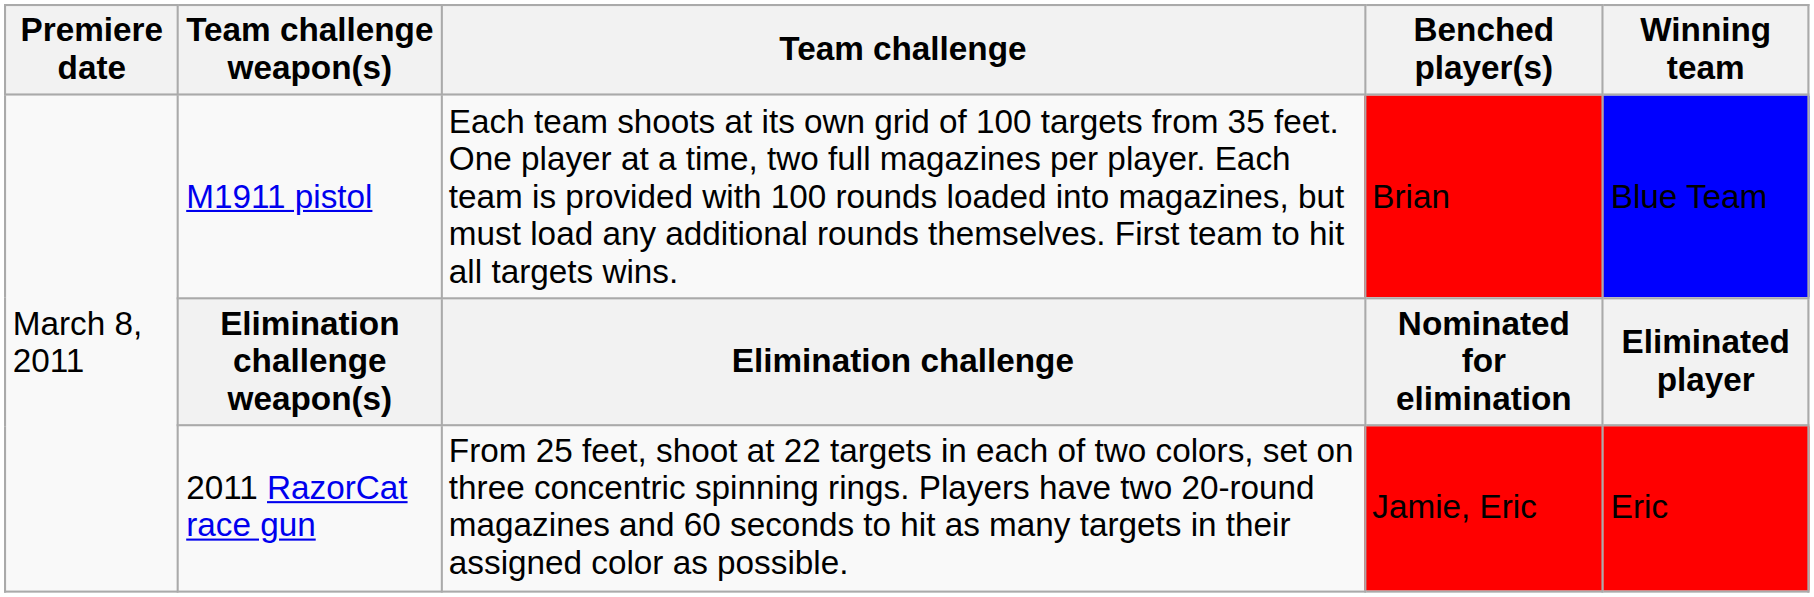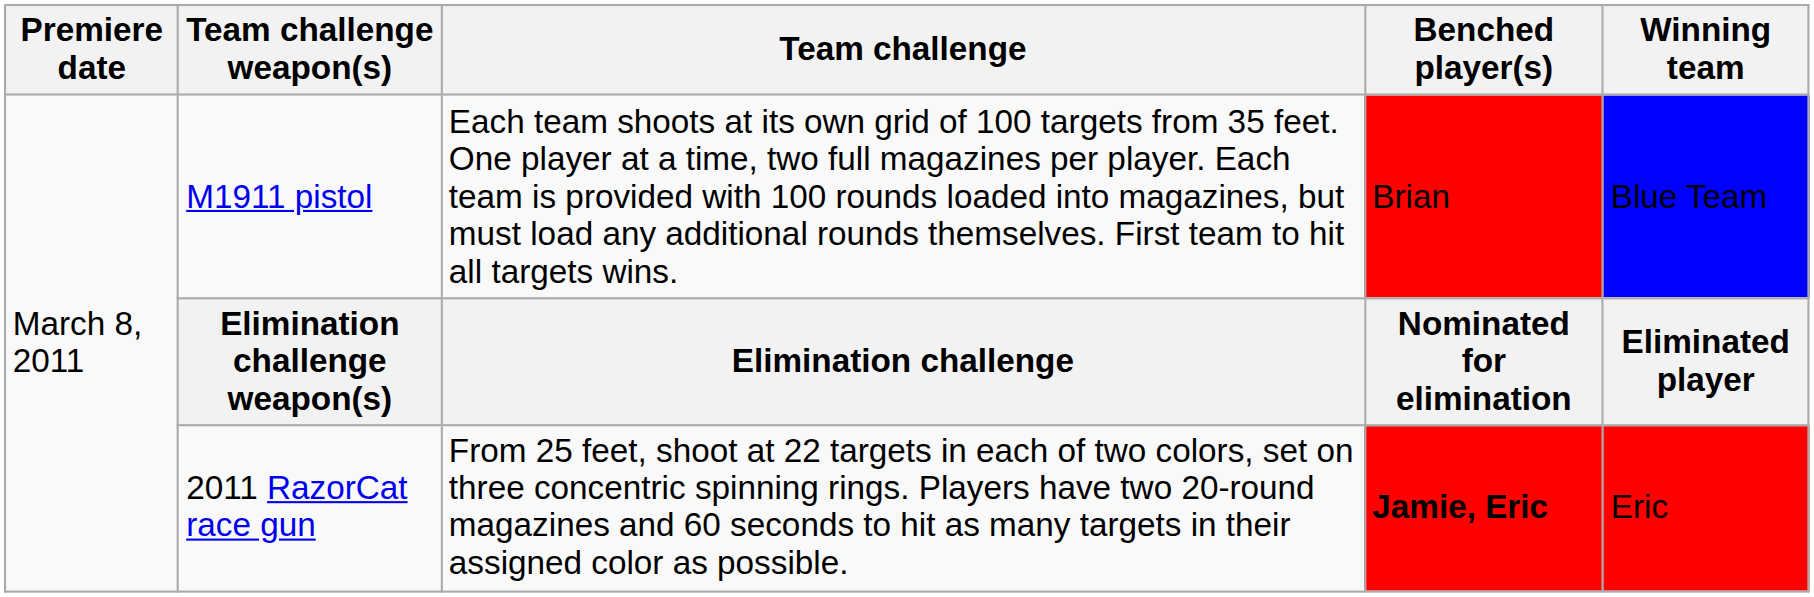(1455, 507) normal -> (1460, 507) bold
